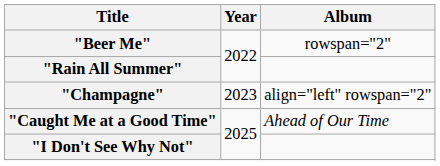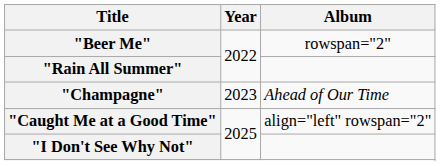(348, 95) align="left" rowspan="2" -> (327, 95) Ahead of Our Time
(327, 120) Ahead of Our Time -> (348, 120) align="left" rowspan="2"
